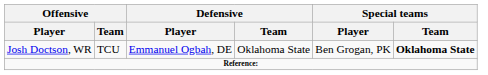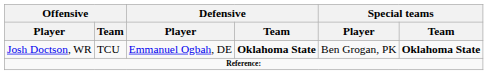(274, 49) normal -> (277, 49) bold
